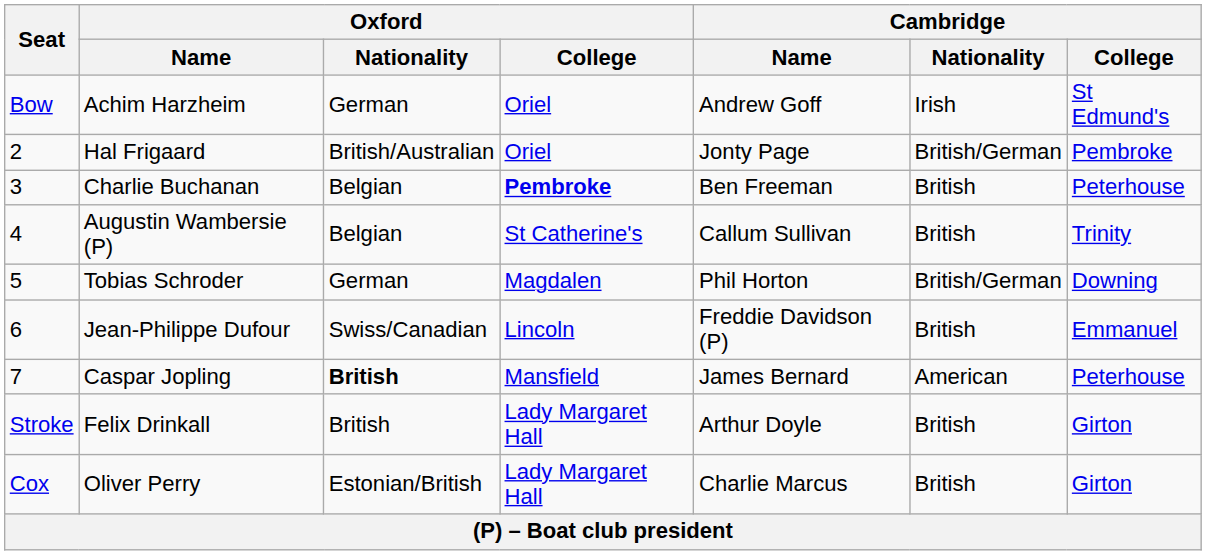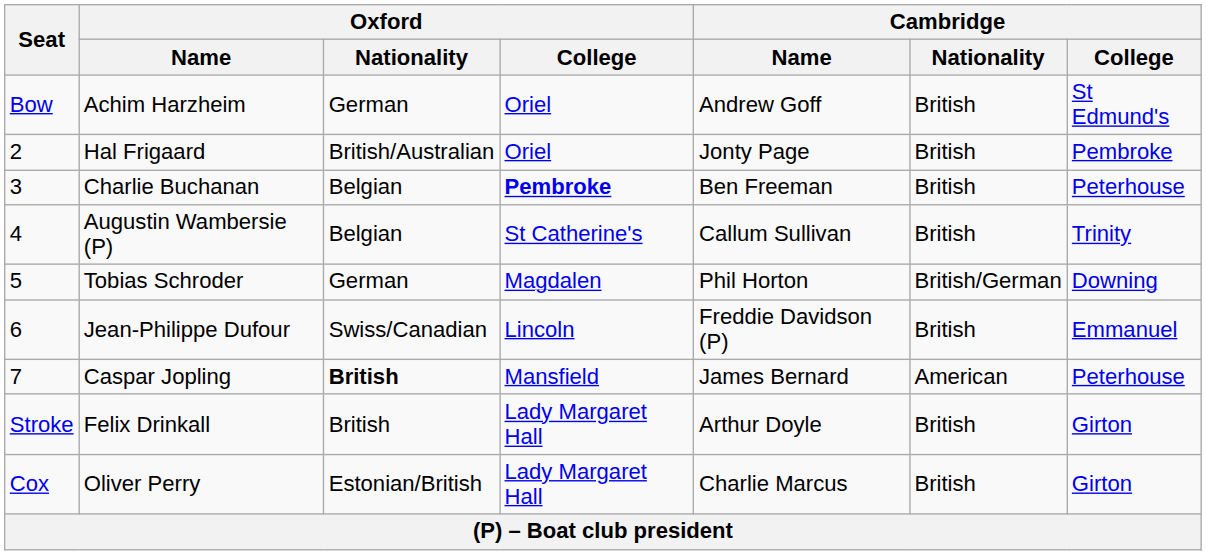(935, 104) Irish -> (945, 104) British
(988, 151) British/German -> (945, 151) British
